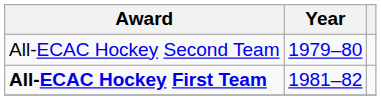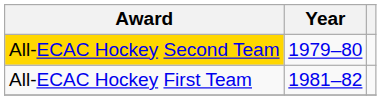(144, 49) no background -> (144, 49) gold background
(138, 79) bold -> (130, 79) normal
